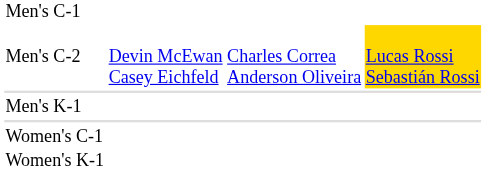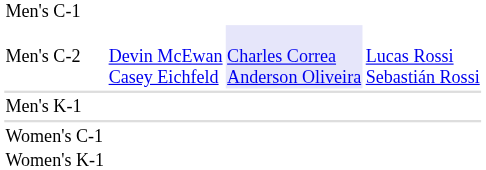(294, 66) no background -> (294, 66) lavender background
(423, 66) gold background -> (423, 66) no background
